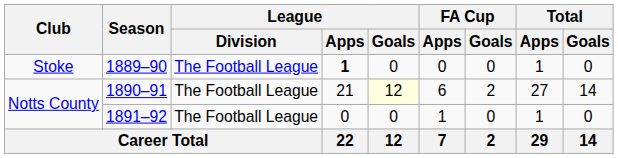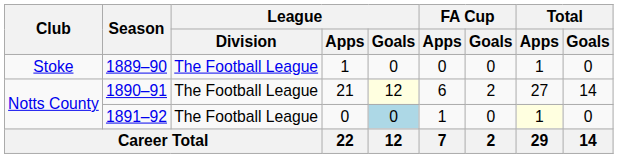(345, 66) bold -> (345, 66) normal
(394, 116) no background -> (394, 116) lightblue background
(539, 116) no background -> (539, 116) lightyellow background
